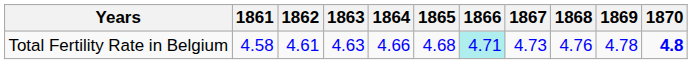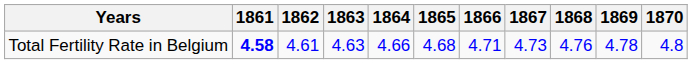(257, 44) normal -> (257, 44) bold
(485, 44) paleturquoise background -> (485, 44) no background
(672, 44) bold -> (672, 44) normal
